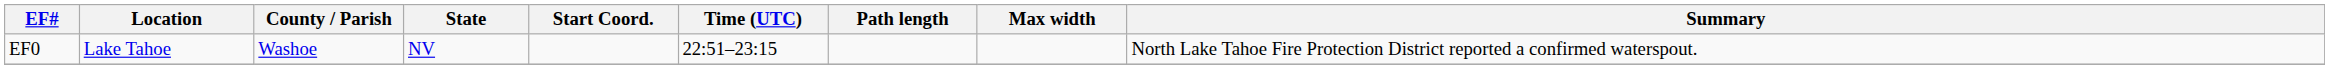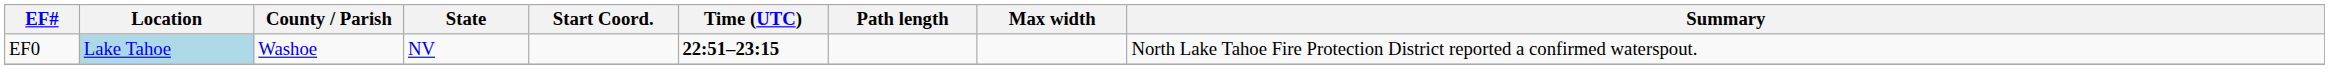(127, 49) no background -> (127, 49) lightblue background
(730, 49) normal -> (731, 49) bold
